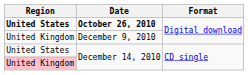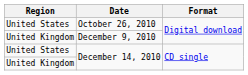(38, 24) bold -> (38, 24) normal
(117, 24) bold -> (117, 24) normal
(40, 63) pink background -> (40, 63) no background
